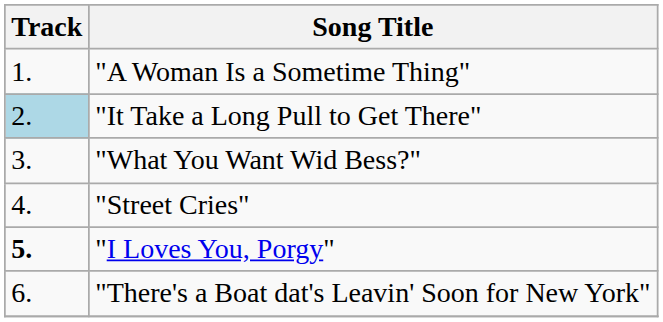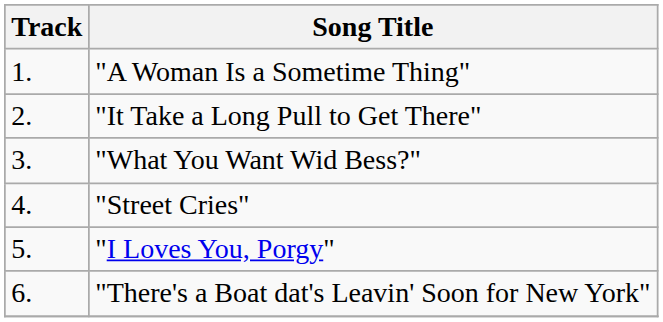(22, 115) lightblue background -> (22, 115) no background
(22, 248) bold -> (22, 248) normal
